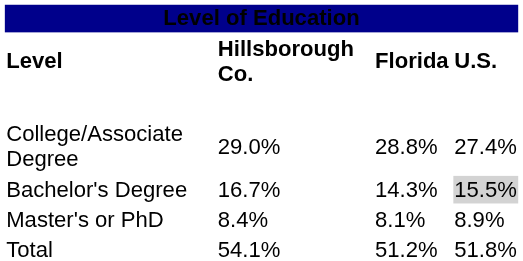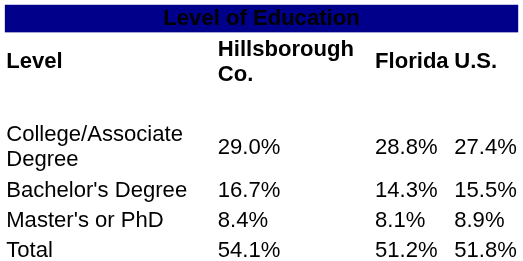(485, 189) lightgrey background -> (485, 189) no background
